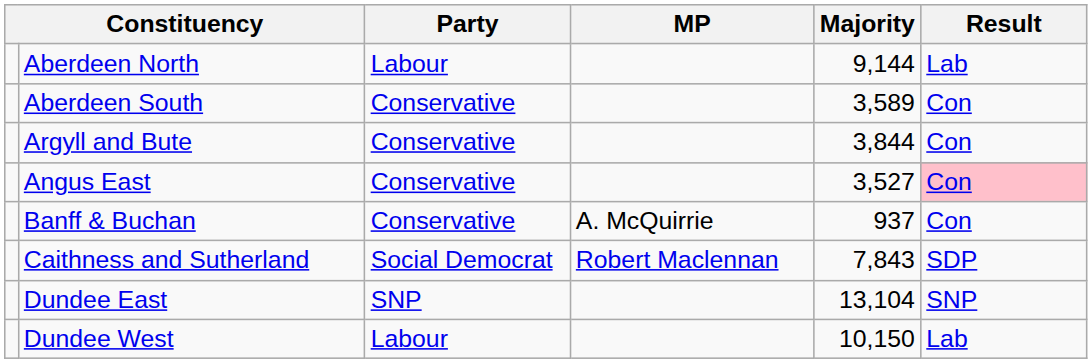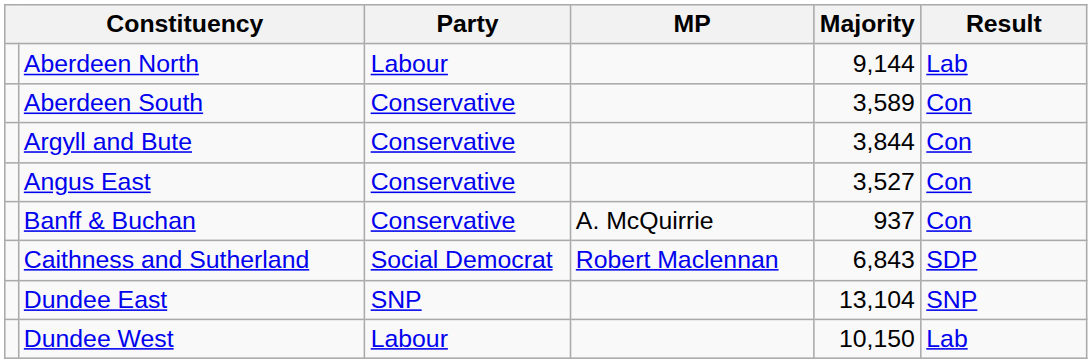(949, 181) pink background -> (949, 181) no background
(884, 260) 7,843 -> (884, 260) 6,843
